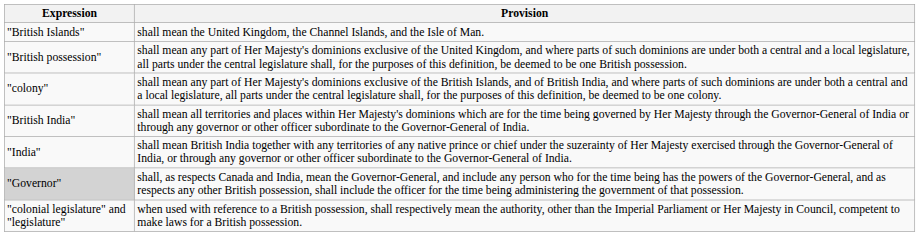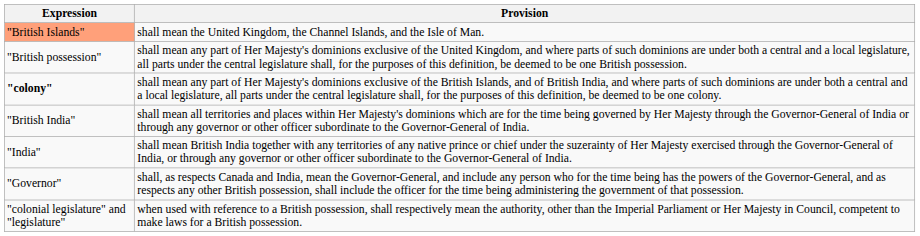(46, 32) no background -> (46, 32) lightsalmon background
(28, 89) normal -> (30, 89) bold
(34, 184) lightgrey background -> (34, 184) no background
